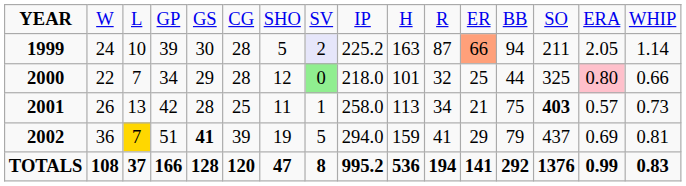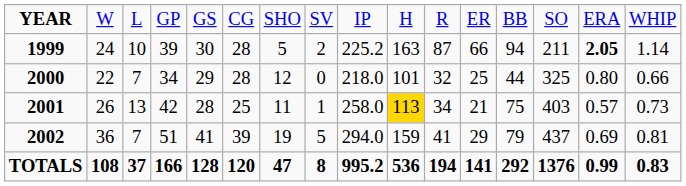(321, 48) lavender background -> (321, 48) no background
(479, 48) lightsalmon background -> (479, 48) no background
(602, 48) normal -> (602, 48) bold
(321, 78) lightgreen background -> (321, 78) no background
(602, 78) pink background -> (602, 78) no background
(406, 107) no background -> (406, 107) gold background
(556, 107) bold -> (556, 107) normal
(137, 136) gold background -> (137, 136) no background
(205, 136) bold -> (205, 136) normal
